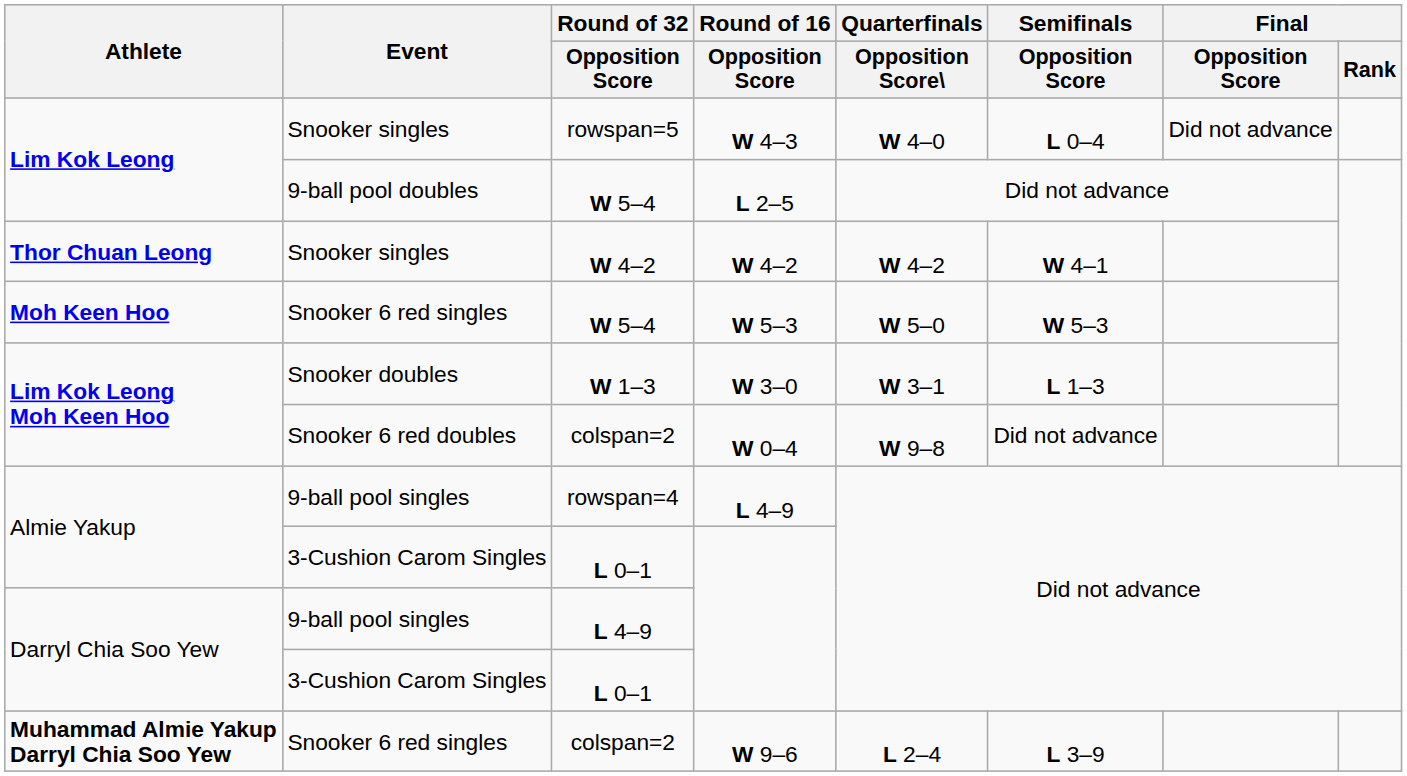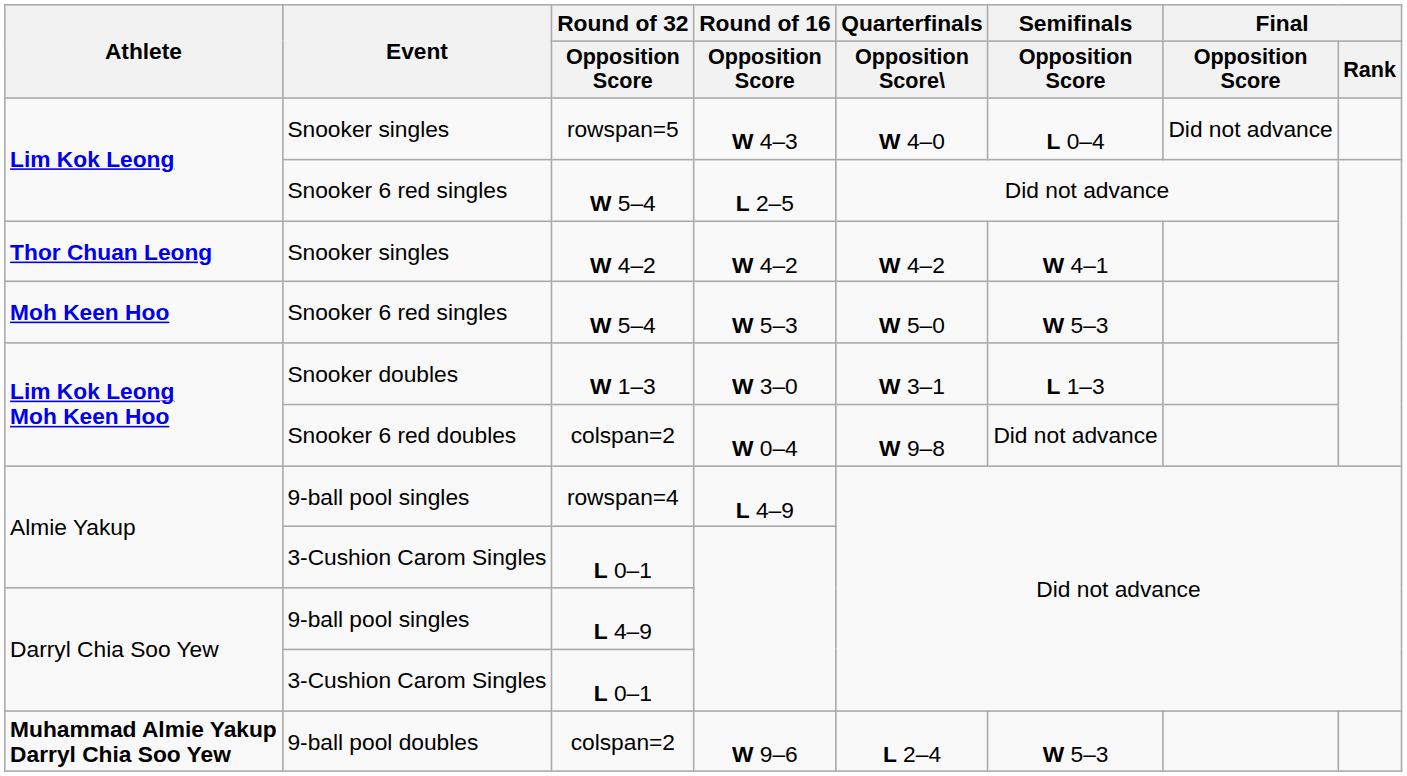(383, 191) 9-ball pool doubles -> (397, 191) Snooker 6 red singles
(397, 742) Snooker 6 red singles -> (383, 742) 9-ball pool doubles
(1076, 754) L 3–9 -> (1076, 754) W 5–3
